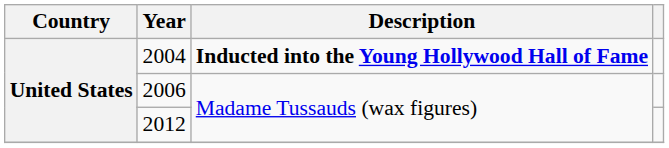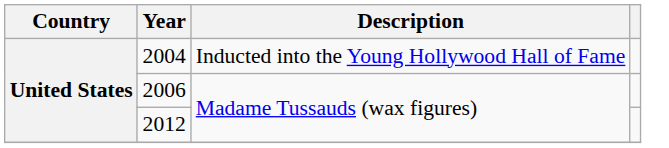(422, 55) bold -> (411, 55) normal
